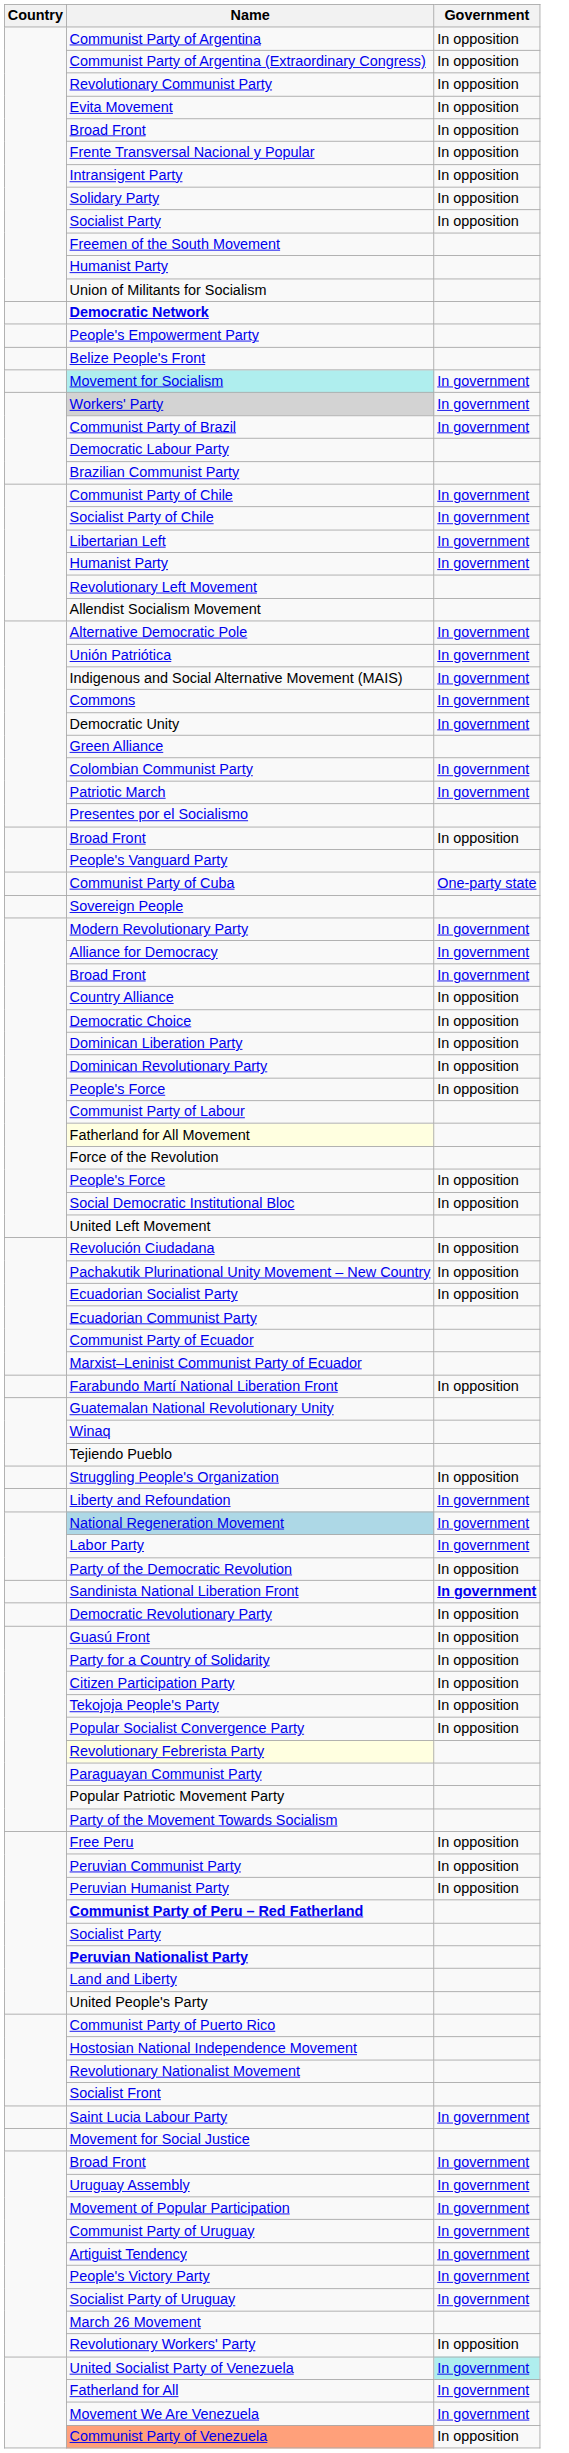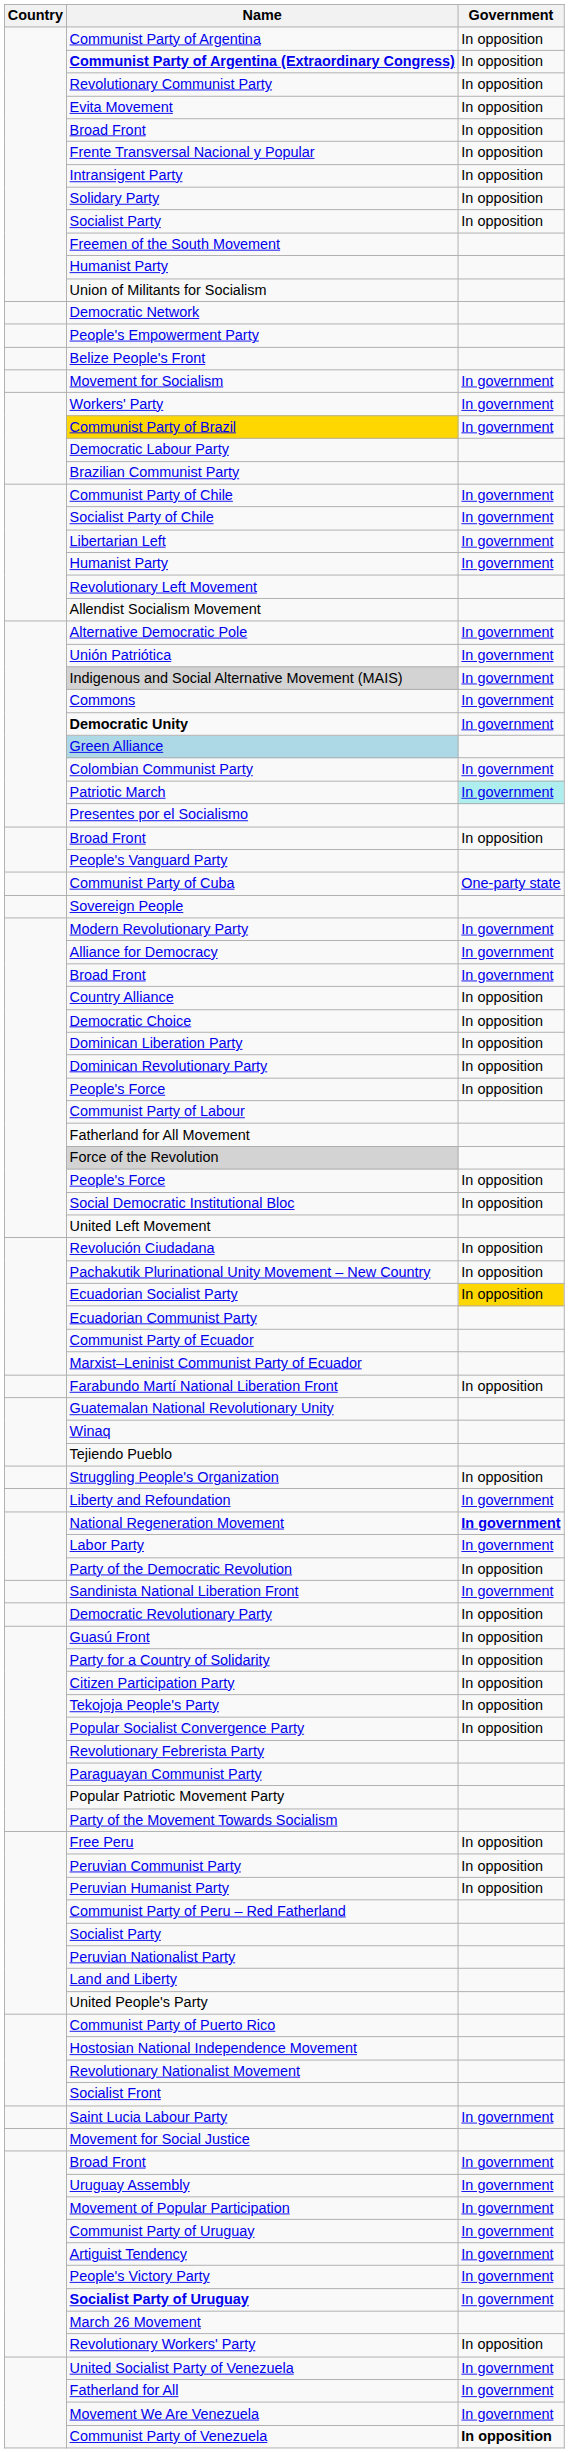(248, 61) normal -> (262, 61) bold
(139, 312) bold -> (134, 312) normal
(146, 381) paleturquoise background -> (146, 381) no background
(116, 404) lightgrey background -> (116, 404) no background
(153, 426) no background -> (153, 426) gold background
(236, 678) no background -> (236, 678) lightgrey background
(124, 723) normal -> (129, 723) bold
(116, 746) no background -> (116, 746) lightblue background
(483, 792) no background -> (507, 792) paleturquoise background
(160, 1134) lightyellow background -> (160, 1134) no background
(144, 1157) no background -> (144, 1157) lightgrey background
(478, 1294) no background -> (502, 1294) gold background
(177, 1523) lightblue background -> (177, 1523) no background
(483, 1523) normal -> (511, 1523) bold
(487, 1591) bold -> (507, 1591) normal
(167, 1751) lightyellow background -> (167, 1751) no background
(216, 1911) bold -> (208, 1911) normal
(159, 1957) bold -> (152, 1957) normal
(152, 2299) normal -> (159, 2299) bold
(483, 2368) paleturquoise background -> (507, 2368) no background
(168, 2436) lightsalmon background -> (168, 2436) no background
(478, 2436) normal -> (507, 2436) bold
